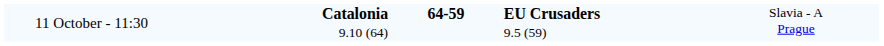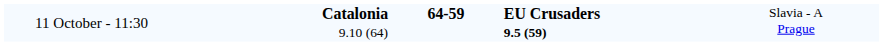(525, 32) normal -> (525, 32) bold
